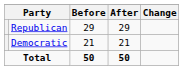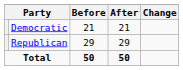rows swapped: (39, 27) <-> (39, 42)
